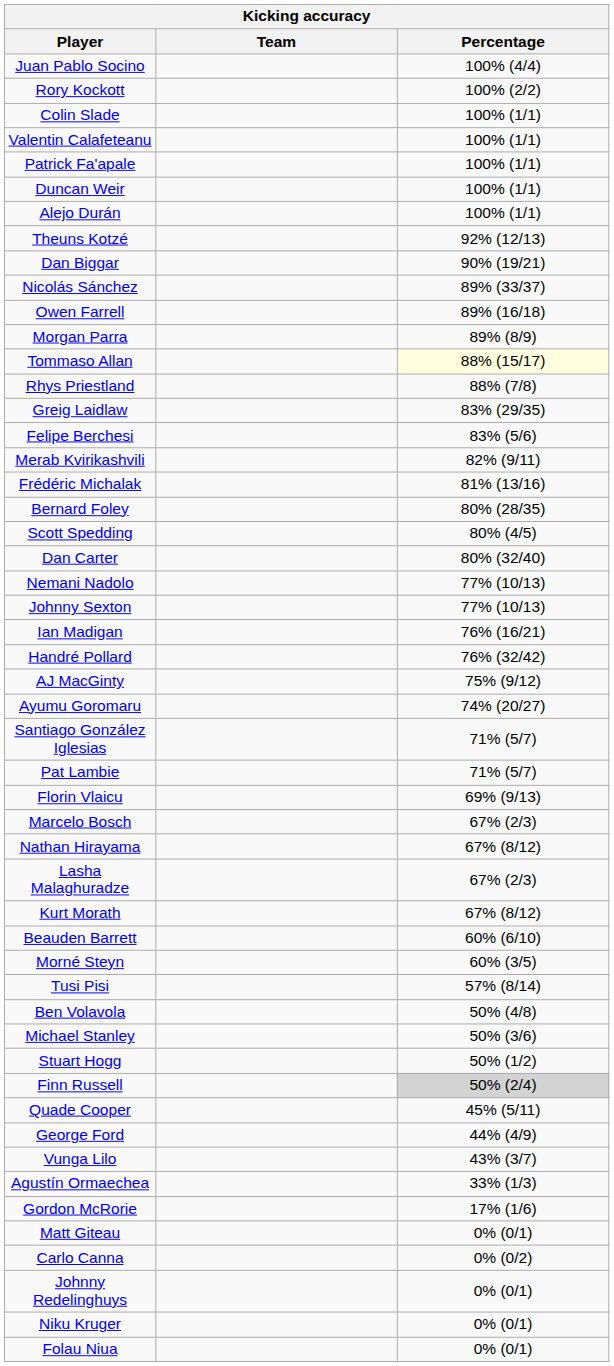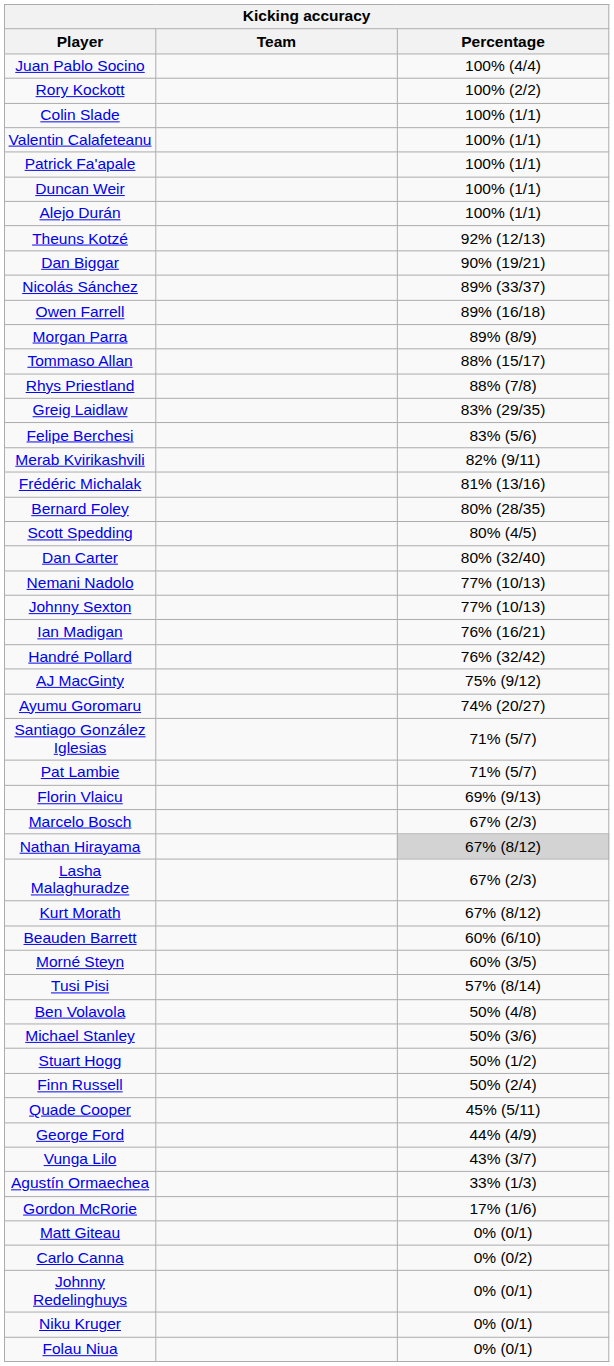(503, 361) lightyellow background -> (503, 361) no background
(503, 846) no background -> (503, 846) lightgrey background
(503, 1085) lightgrey background -> (503, 1085) no background
